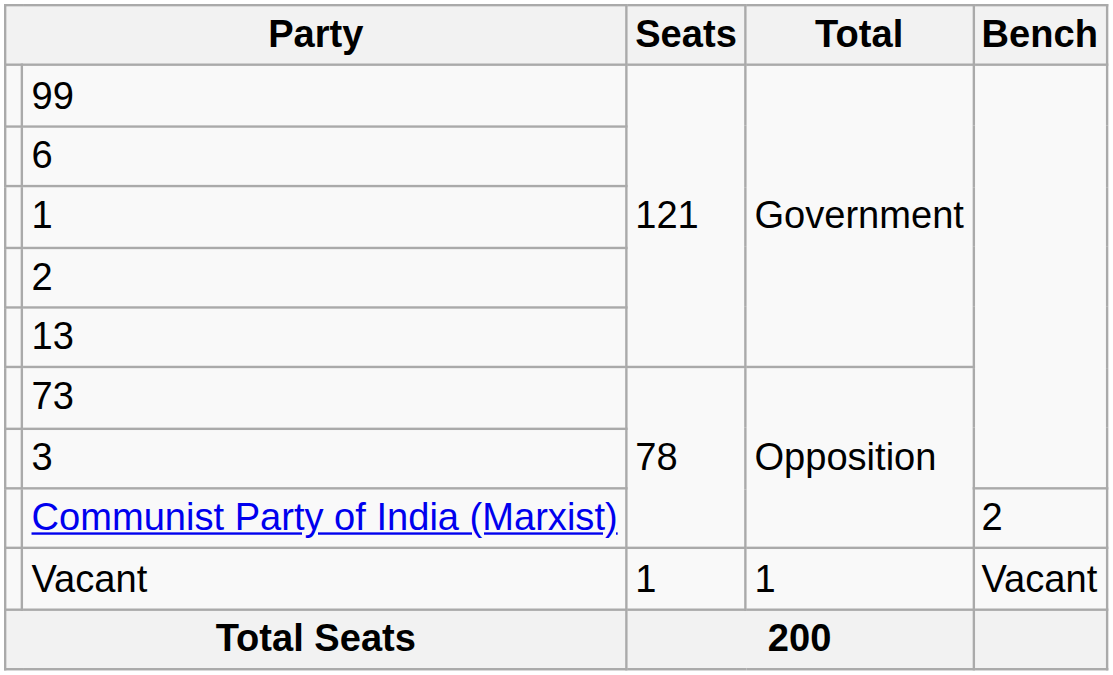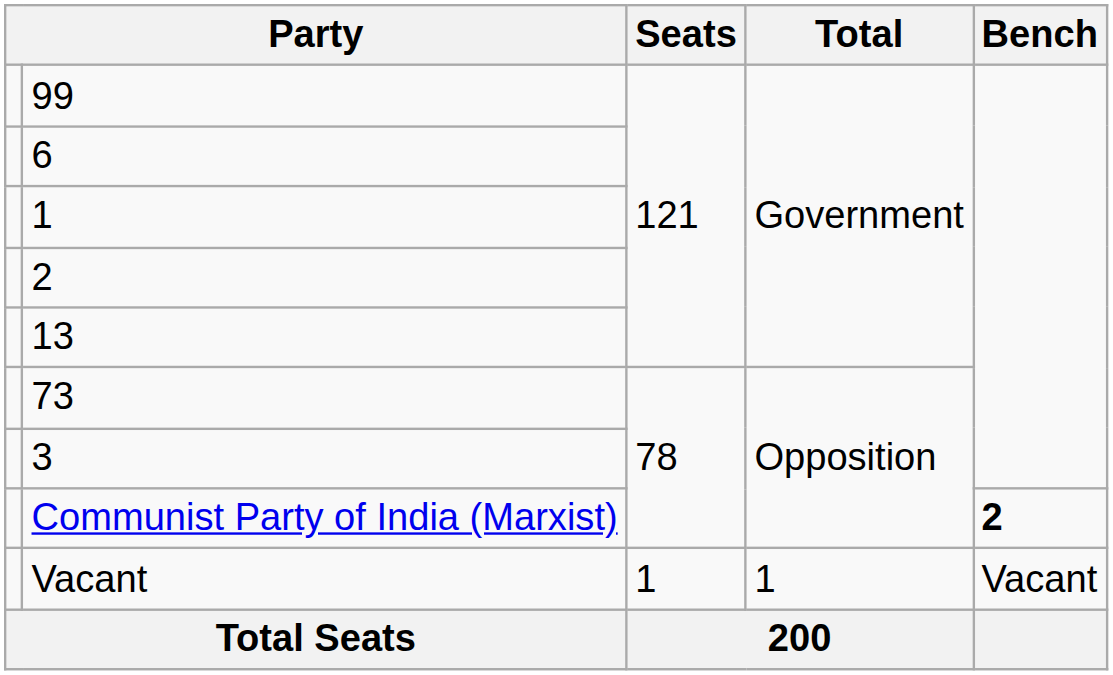(992, 517) normal -> (992, 517) bold
